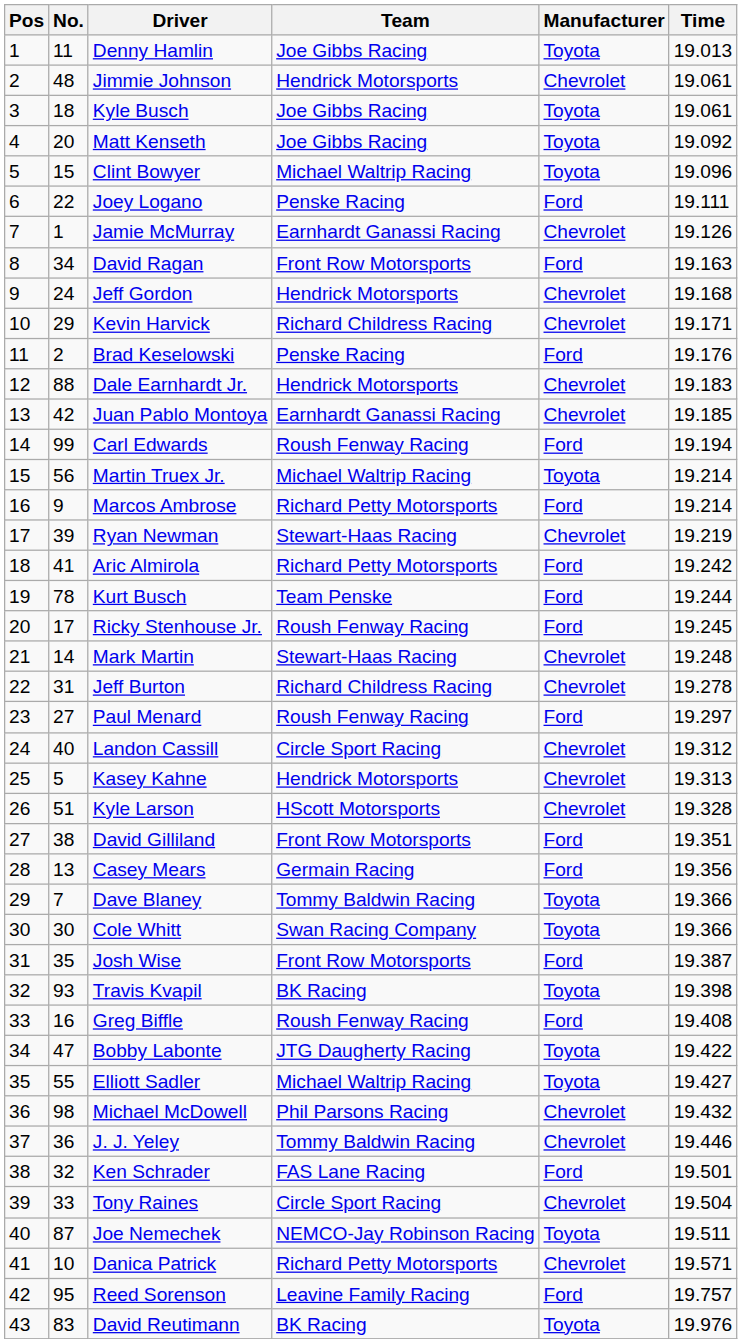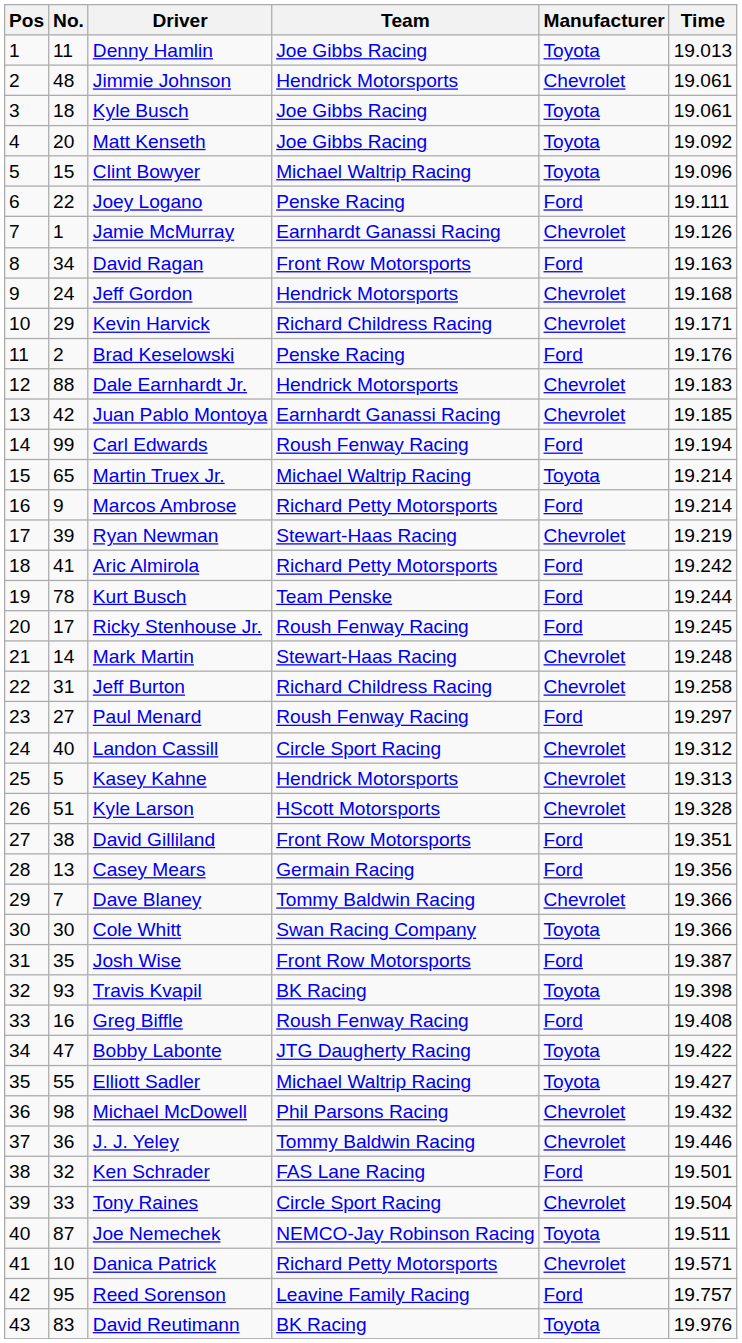(64, 475) 56 -> (64, 475) 65
(703, 687) 19.278 -> (703, 687) 19.258
(572, 899) Toyota -> (584, 899) Chevrolet
